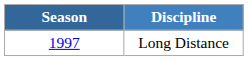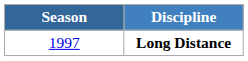(184, 43) normal -> (184, 43) bold
